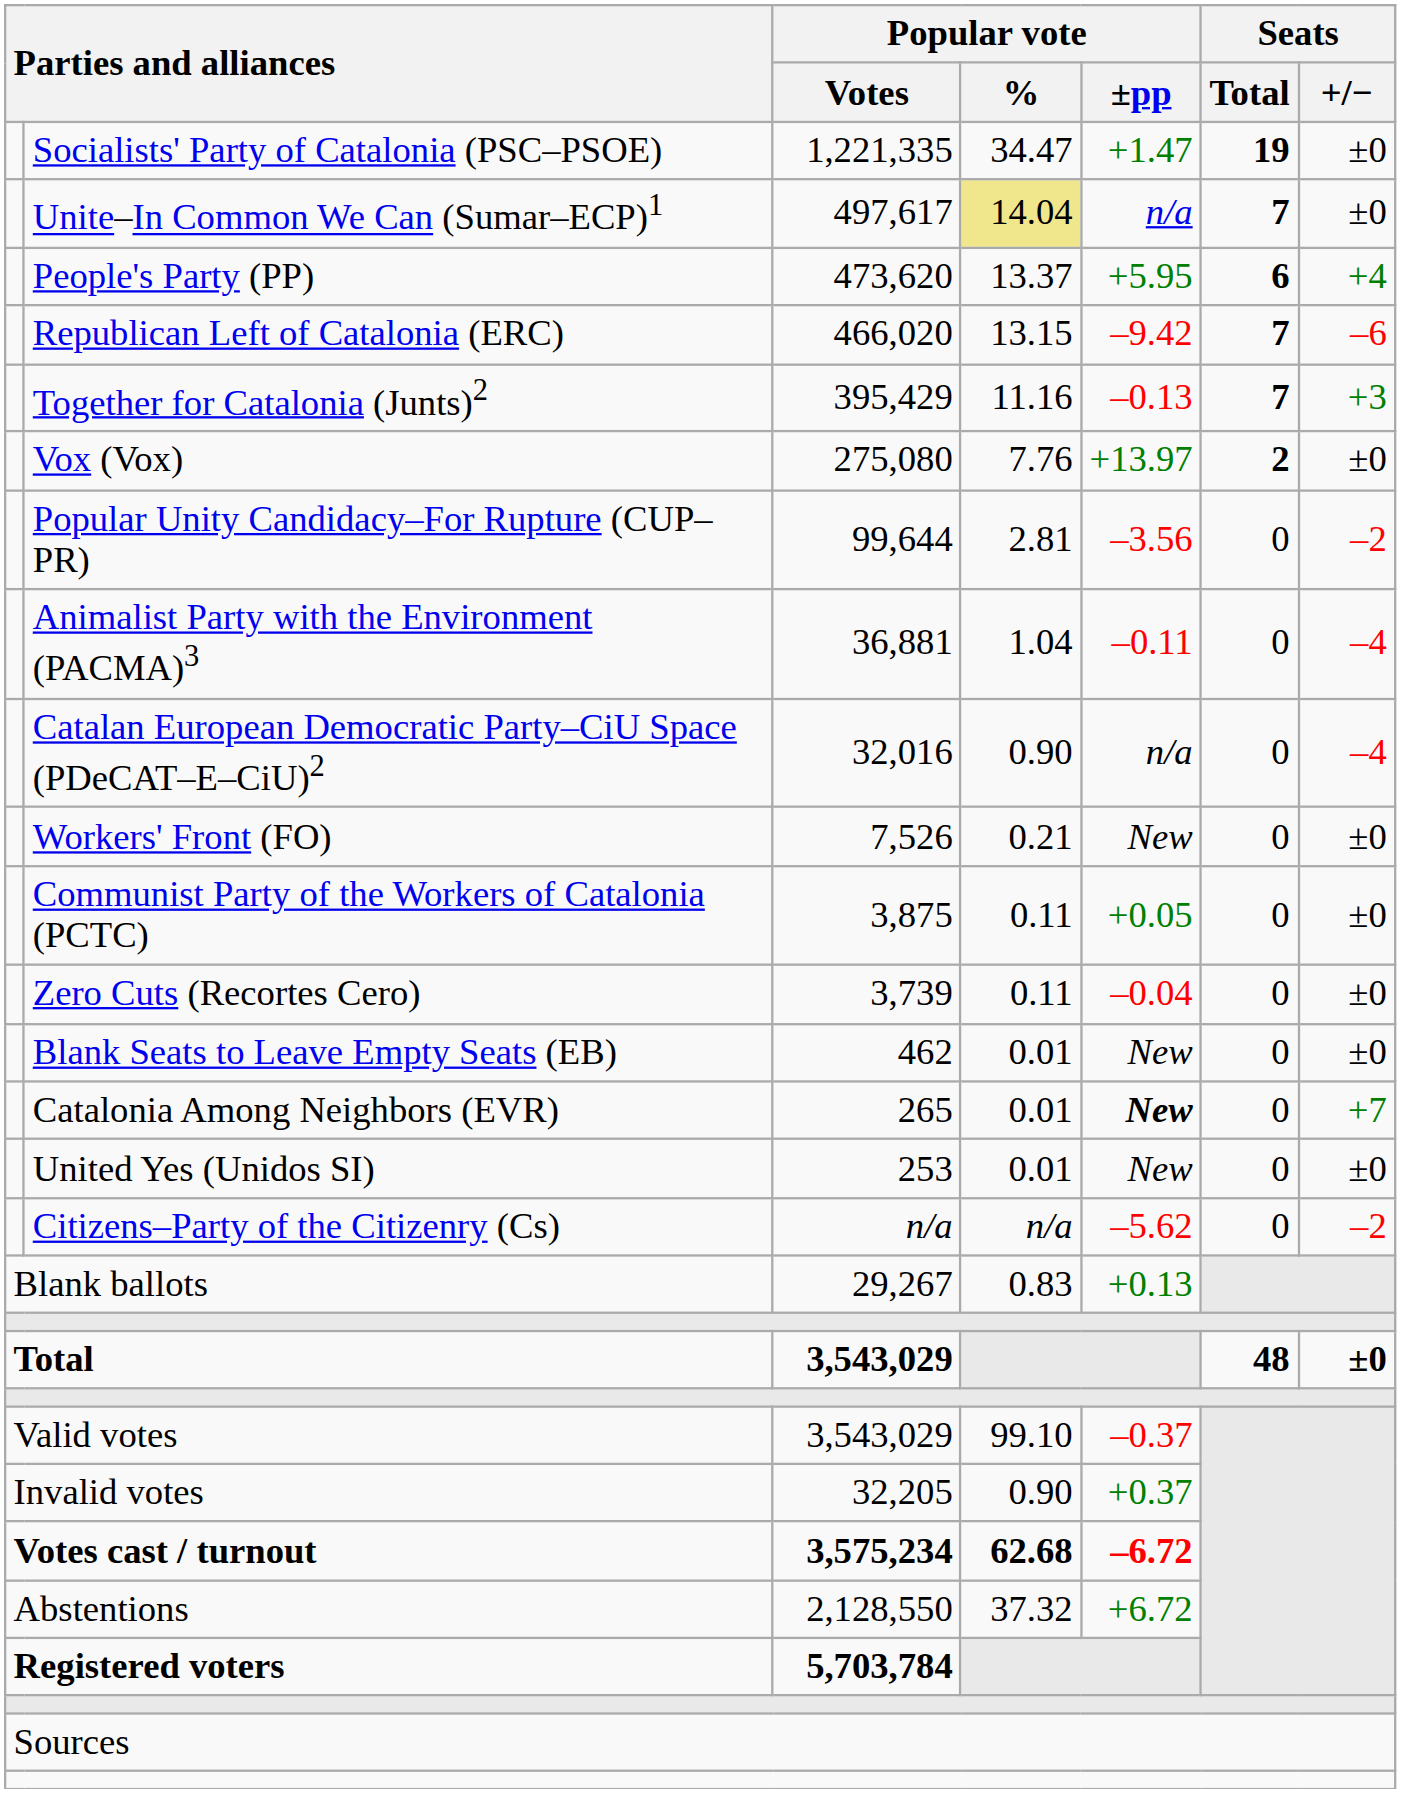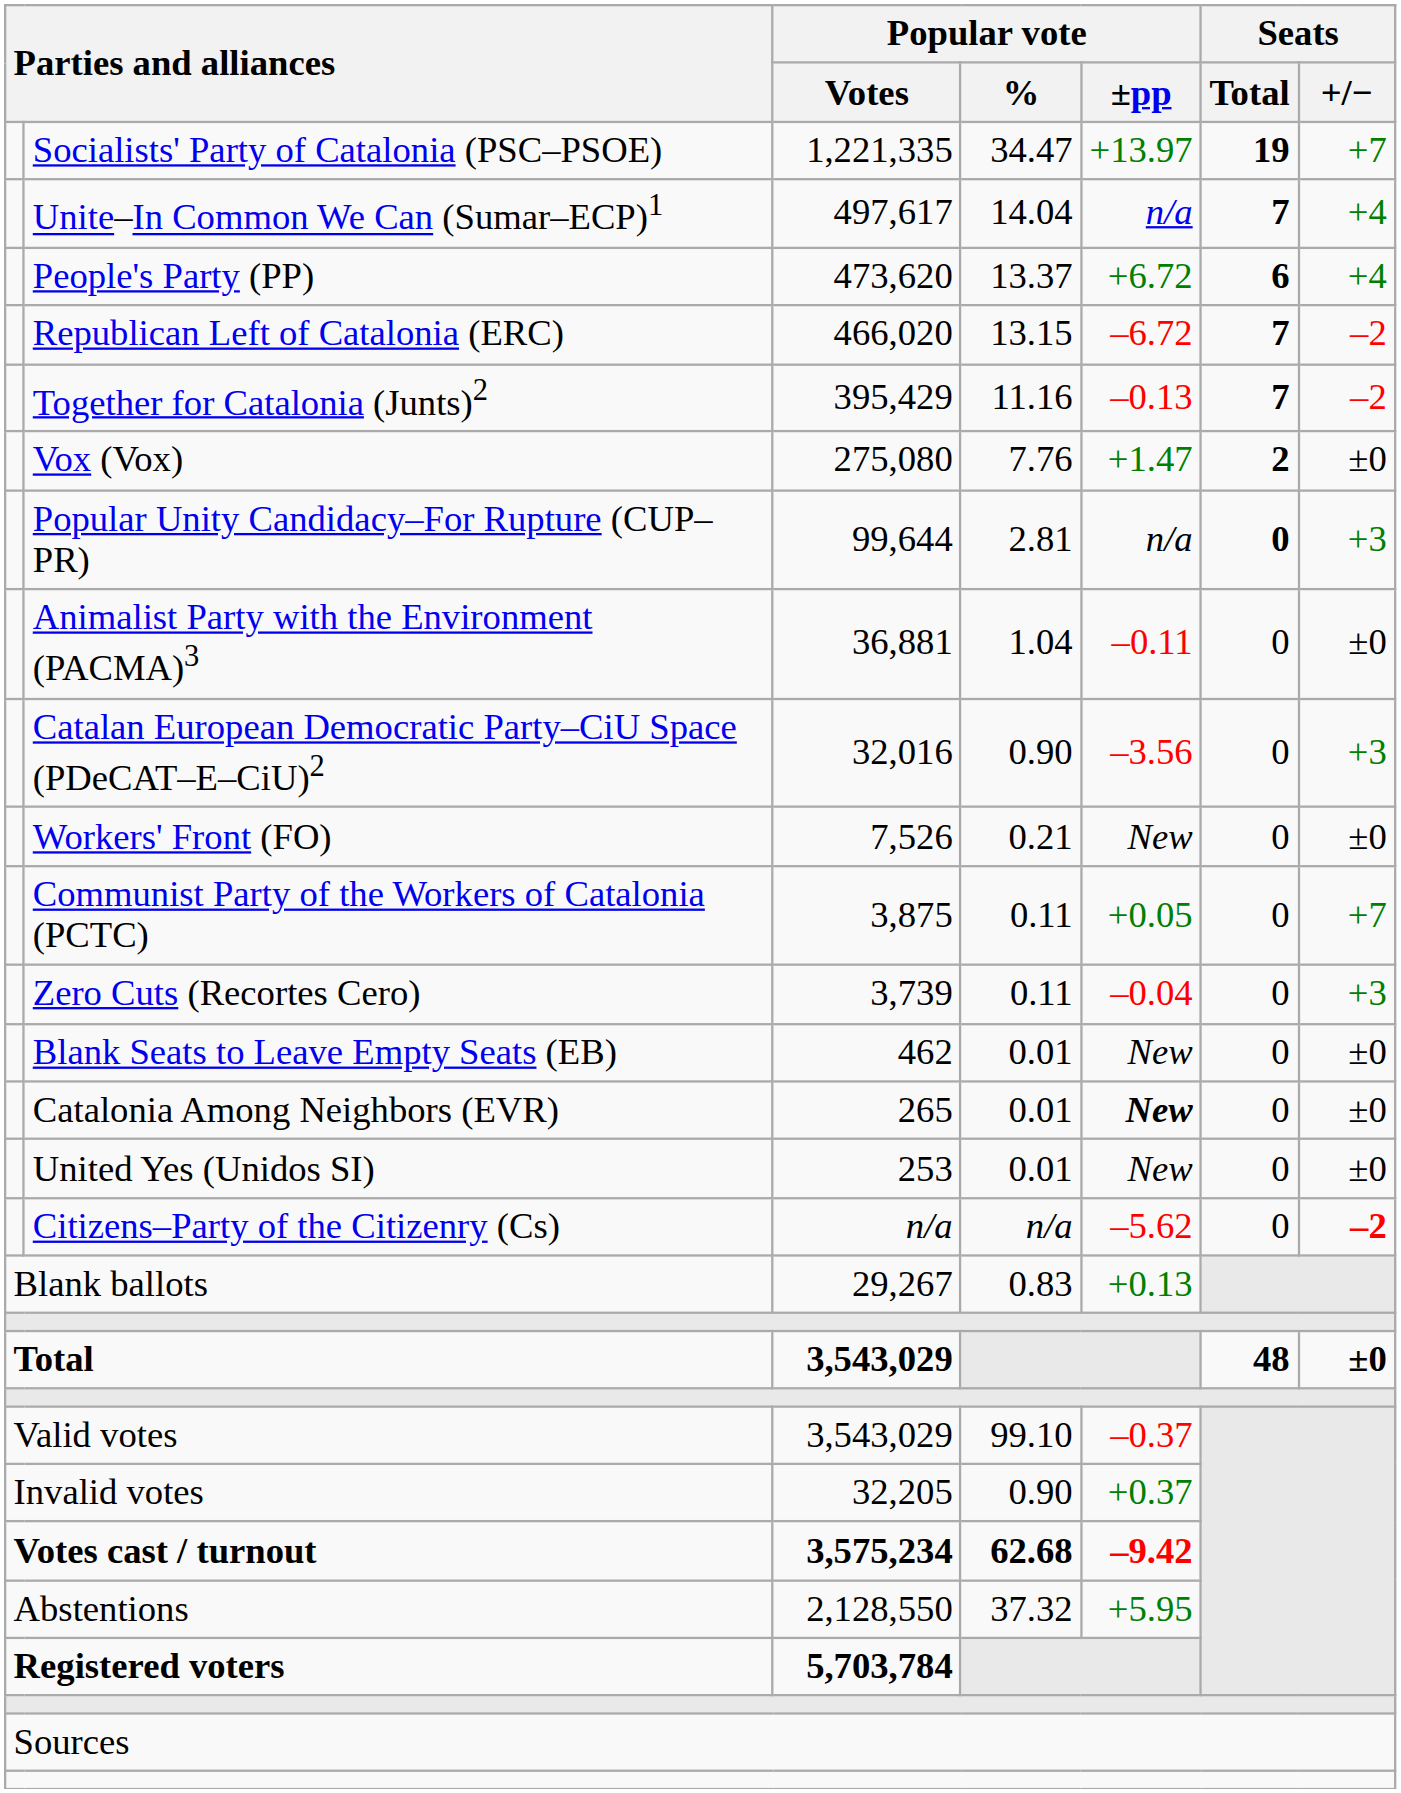(1150, 149) +1.47 -> (1141, 149) +13.97
(1368, 149) ±0 -> (1367, 149) +7
(1031, 212) khaki background -> (1031, 212) no background
(1368, 212) ±0 -> (1367, 212) +4
(1150, 275) +5.95 -> (1150, 275) +6.72
(1151, 334) –9.42 -> (1151, 334) –6.72
(1368, 334) –6 -> (1368, 334) –2
(1367, 397) +3 -> (1368, 397) –2
(1141, 460) +13.97 -> (1150, 460) +1.47
(1151, 538) –3.56 -> (1169, 538) n/a
(1281, 538) normal -> (1281, 538) bold
(1368, 538) –2 -> (1367, 538) +3
(1368, 643) –4 -> (1368, 643) ±0
(1169, 752) n/a -> (1151, 752) –3.56
(1368, 752) –4 -> (1367, 752) +3
(1368, 914) ±0 -> (1367, 914) +7
(1368, 993) ±0 -> (1367, 993) +3
(1367, 1109) +7 -> (1368, 1109) ±0
(1368, 1225) normal -> (1368, 1225) bold
(1151, 1550) –6.72 -> (1151, 1550) –9.42
(1150, 1608) +6.72 -> (1150, 1608) +5.95
